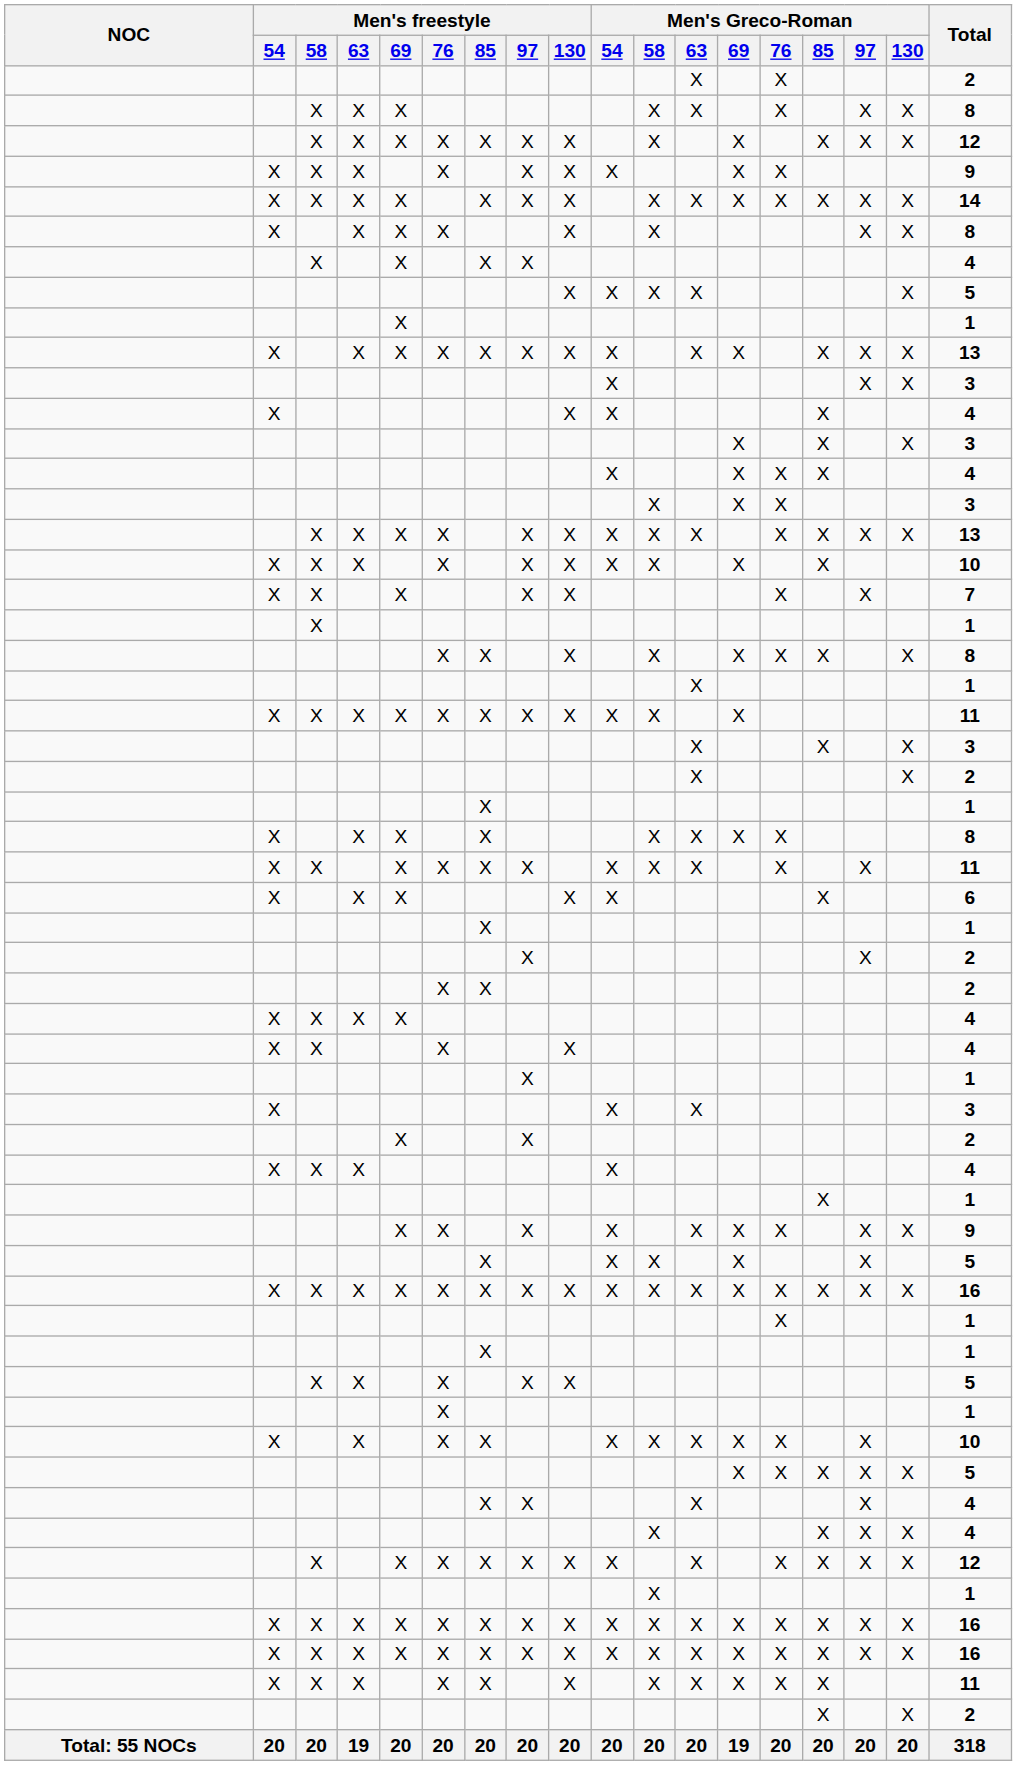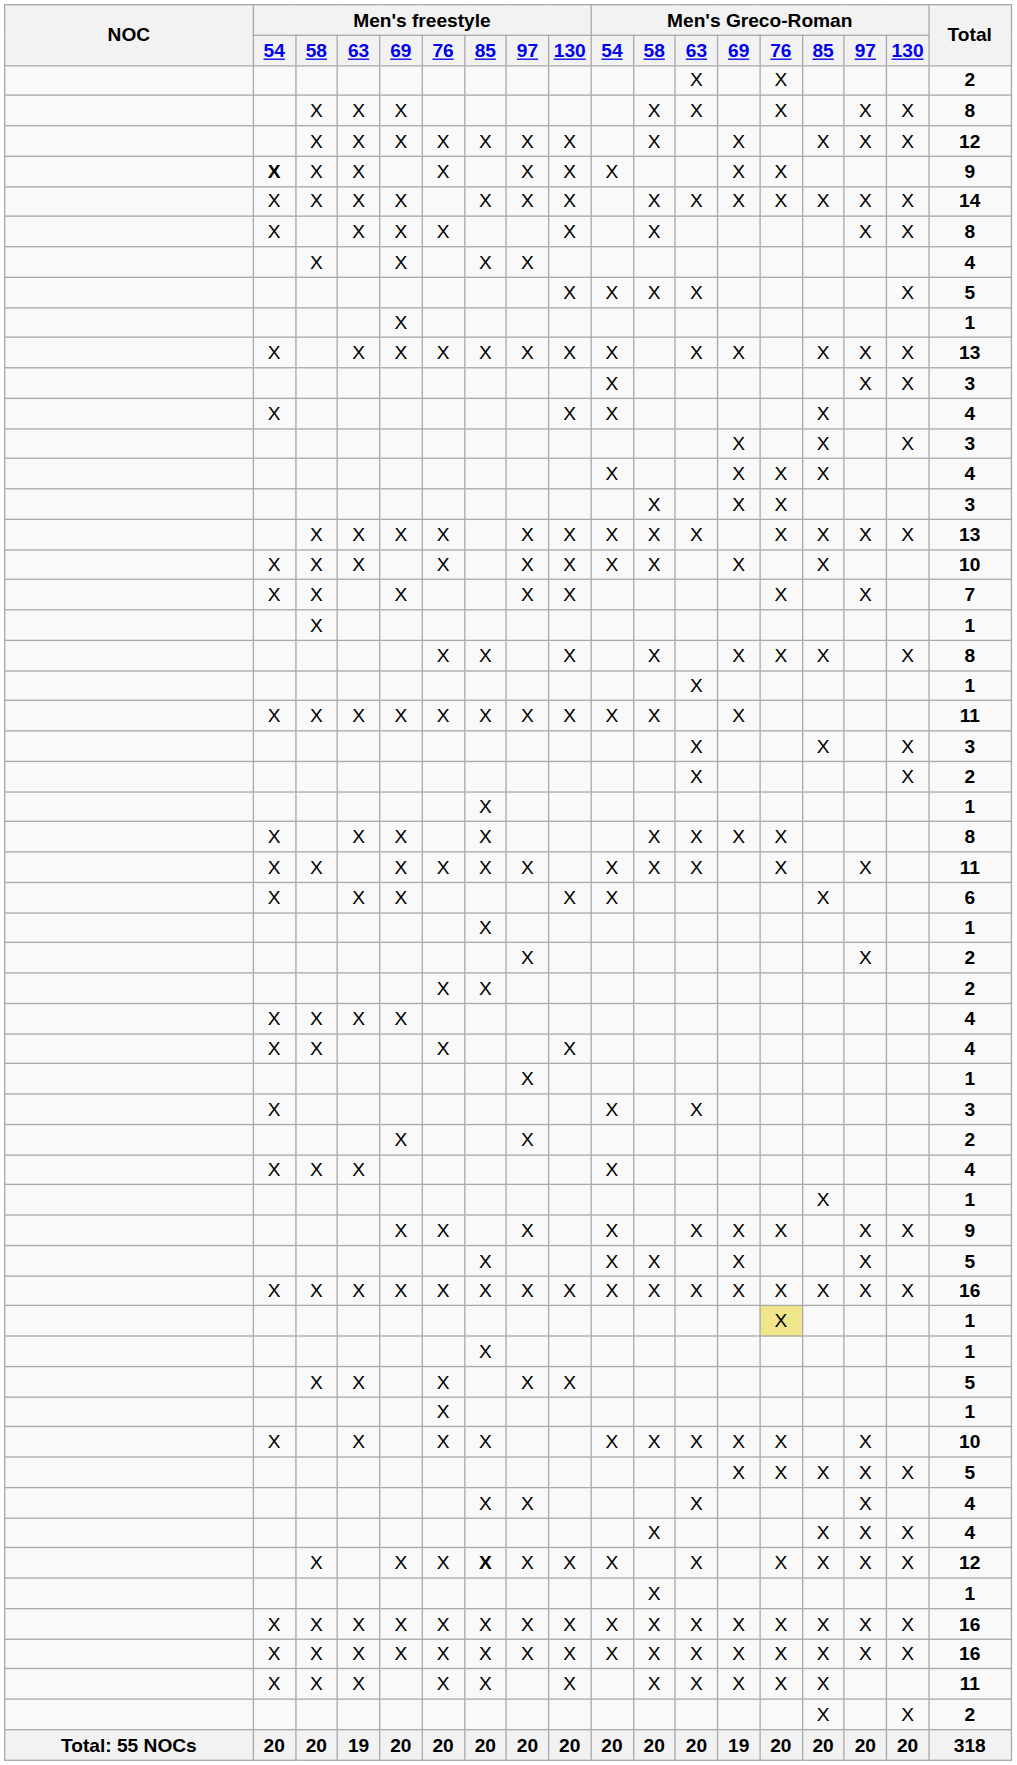(274, 171) normal -> (274, 171) bold
(781, 1321) no background -> (781, 1321) khaki background
(485, 1563) normal -> (485, 1563) bold
